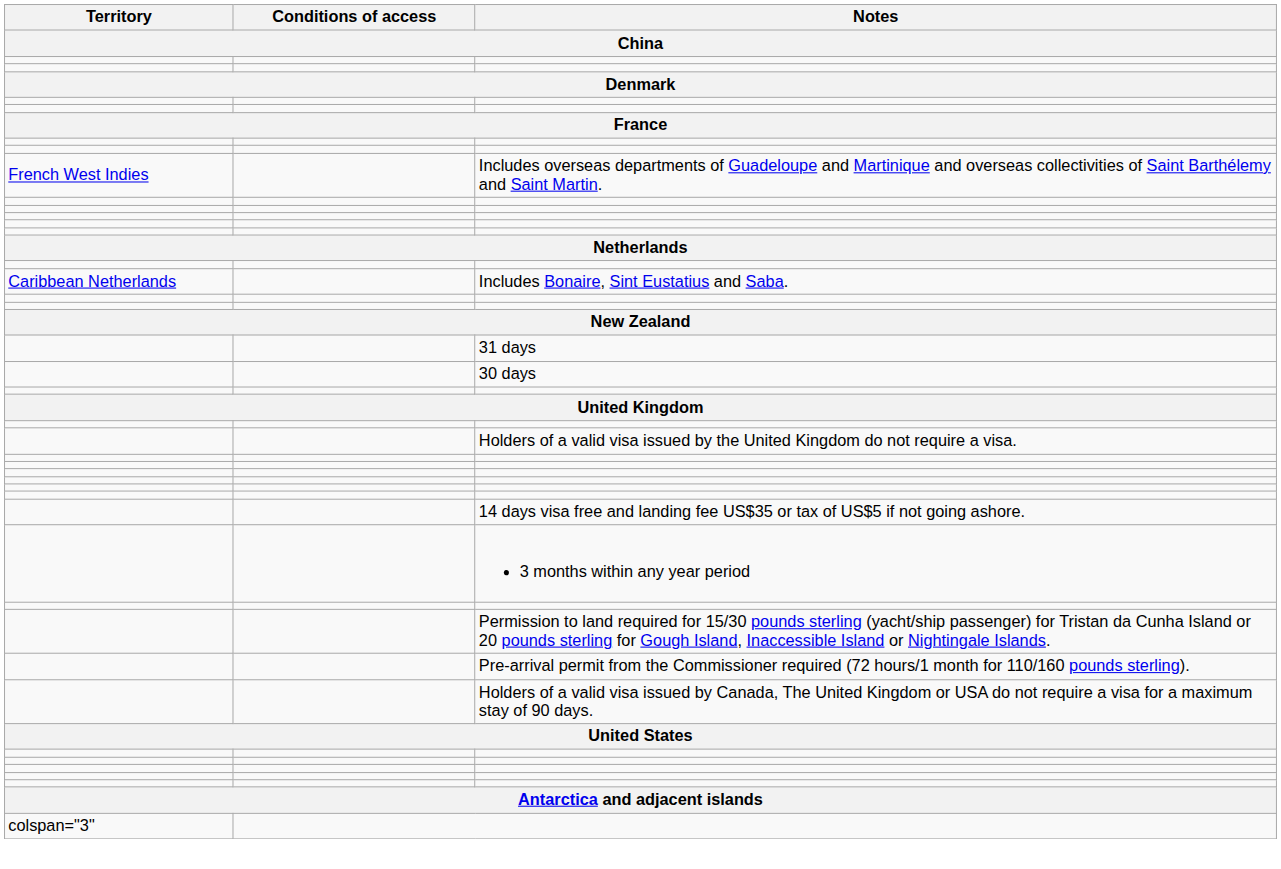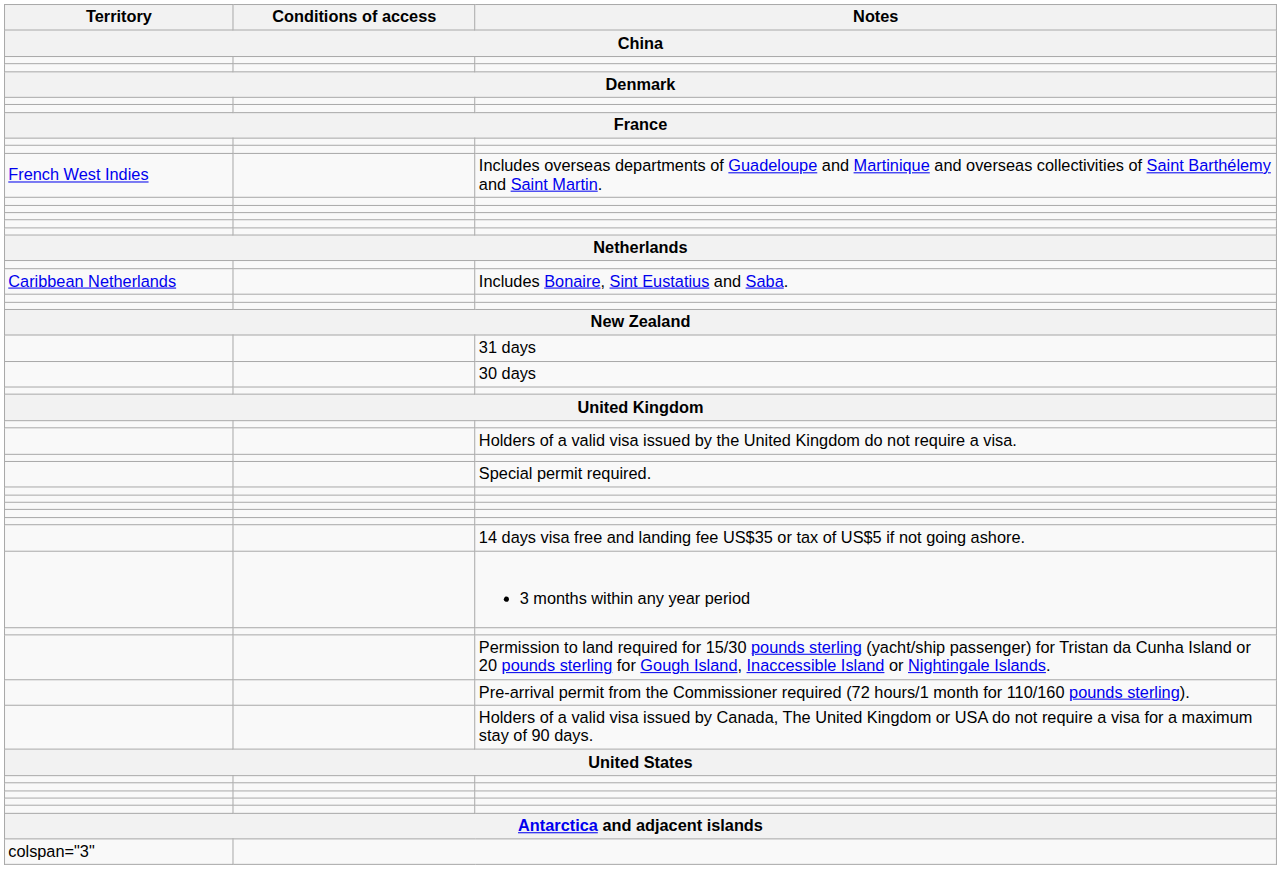+ row: (119, 474)
